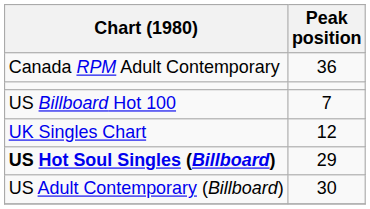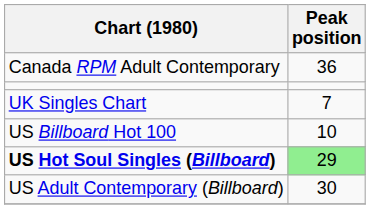(92, 103) US Billboard Hot 100 -> (77, 103) UK Singles Chart
(77, 132) UK Singles Chart -> (92, 132) US Billboard Hot 100
(327, 132) 12 -> (327, 132) 10
(327, 160) no background -> (327, 160) lightgreen background
